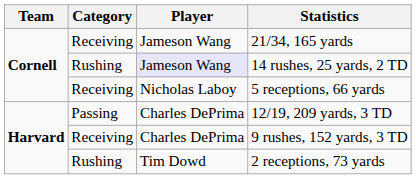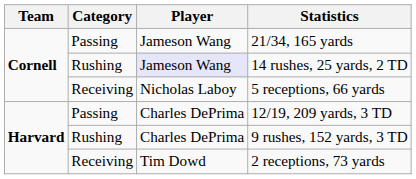(102, 40) Receiving -> (95, 40) Passing
(102, 137) Receiving -> (97, 137) Rushing
(97, 161) Rushing -> (102, 161) Receiving
